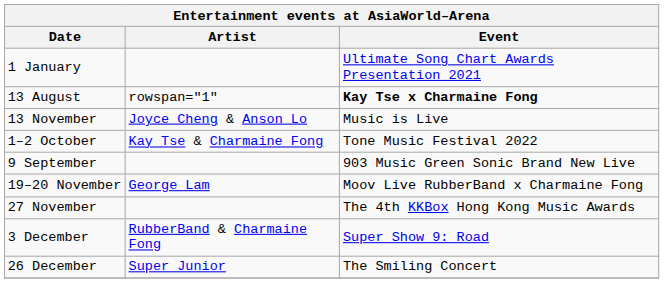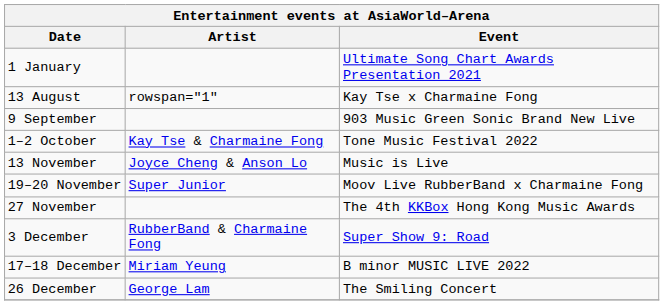(440, 97) bold -> (440, 97) normal
rows swapped: (52, 163) <-> (52, 119)
(169, 185) George Lam -> (177, 185) Super Junior
+ row: (65, 267)
(177, 267) Super Junior -> (169, 289) George Lam
